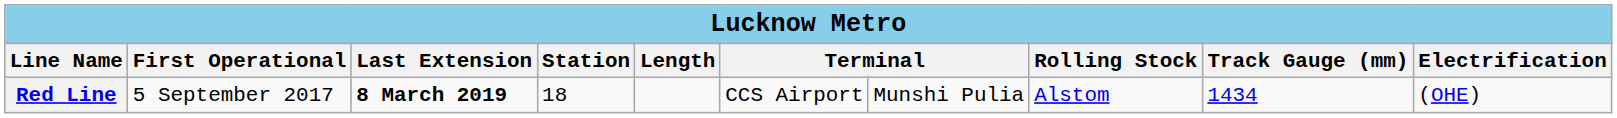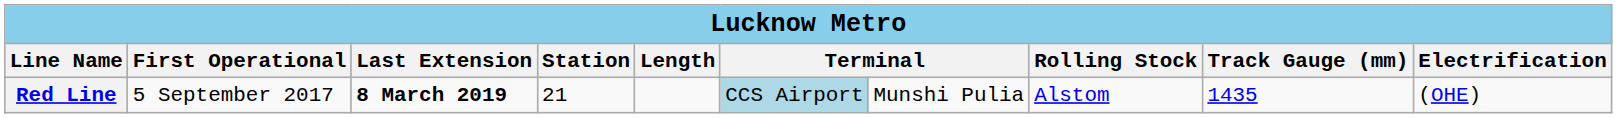(555, 95) 18 -> (555, 95) 21
(794, 95) no background -> (794, 95) lightblue background
(1233, 95) 1434 -> (1233, 95) 1435
